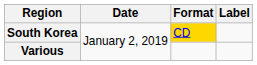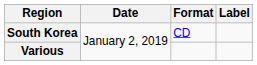(182, 32) gold background -> (182, 32) no background
